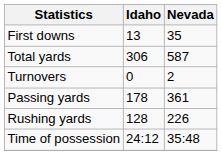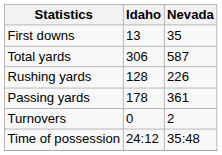rows swapped: (49, 118) <-> (37, 77)
